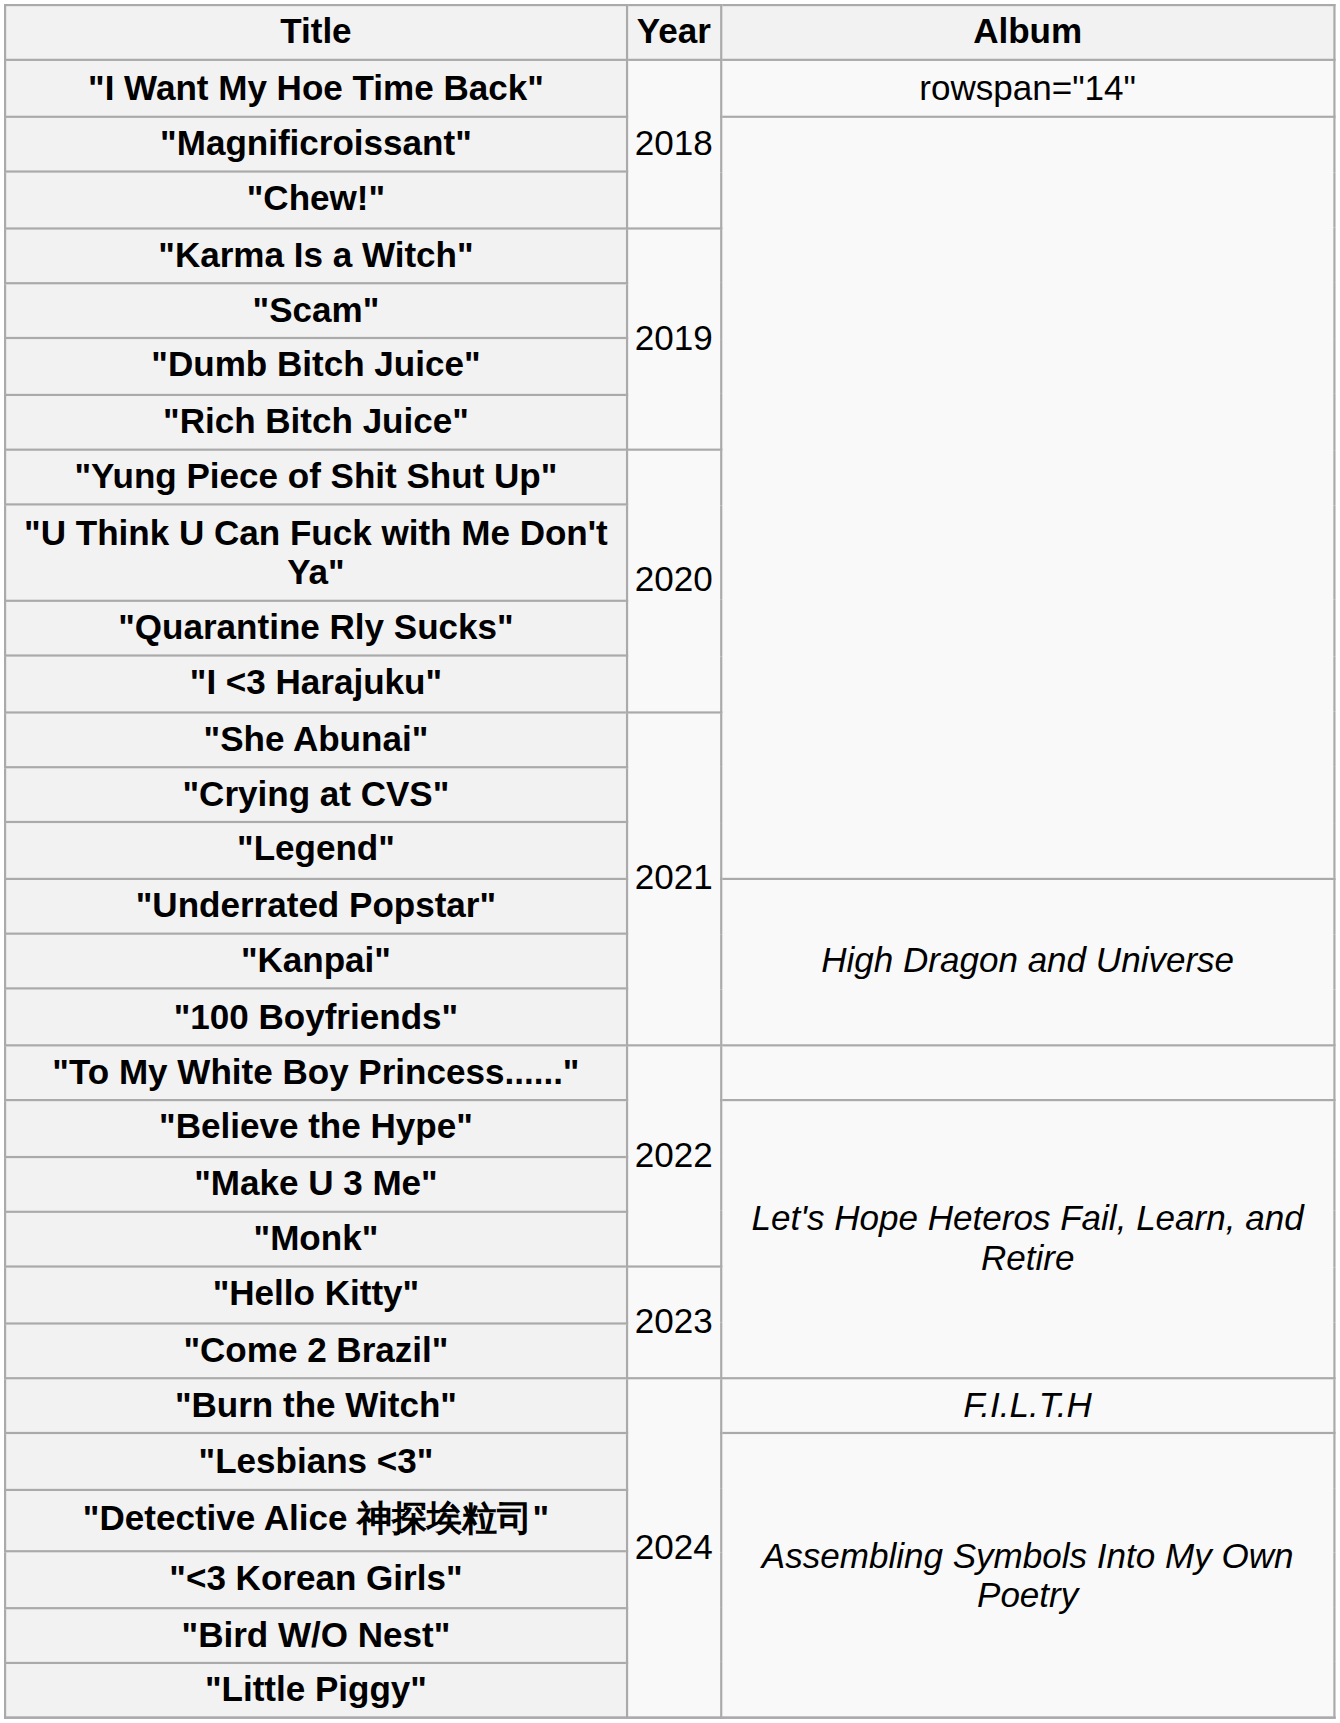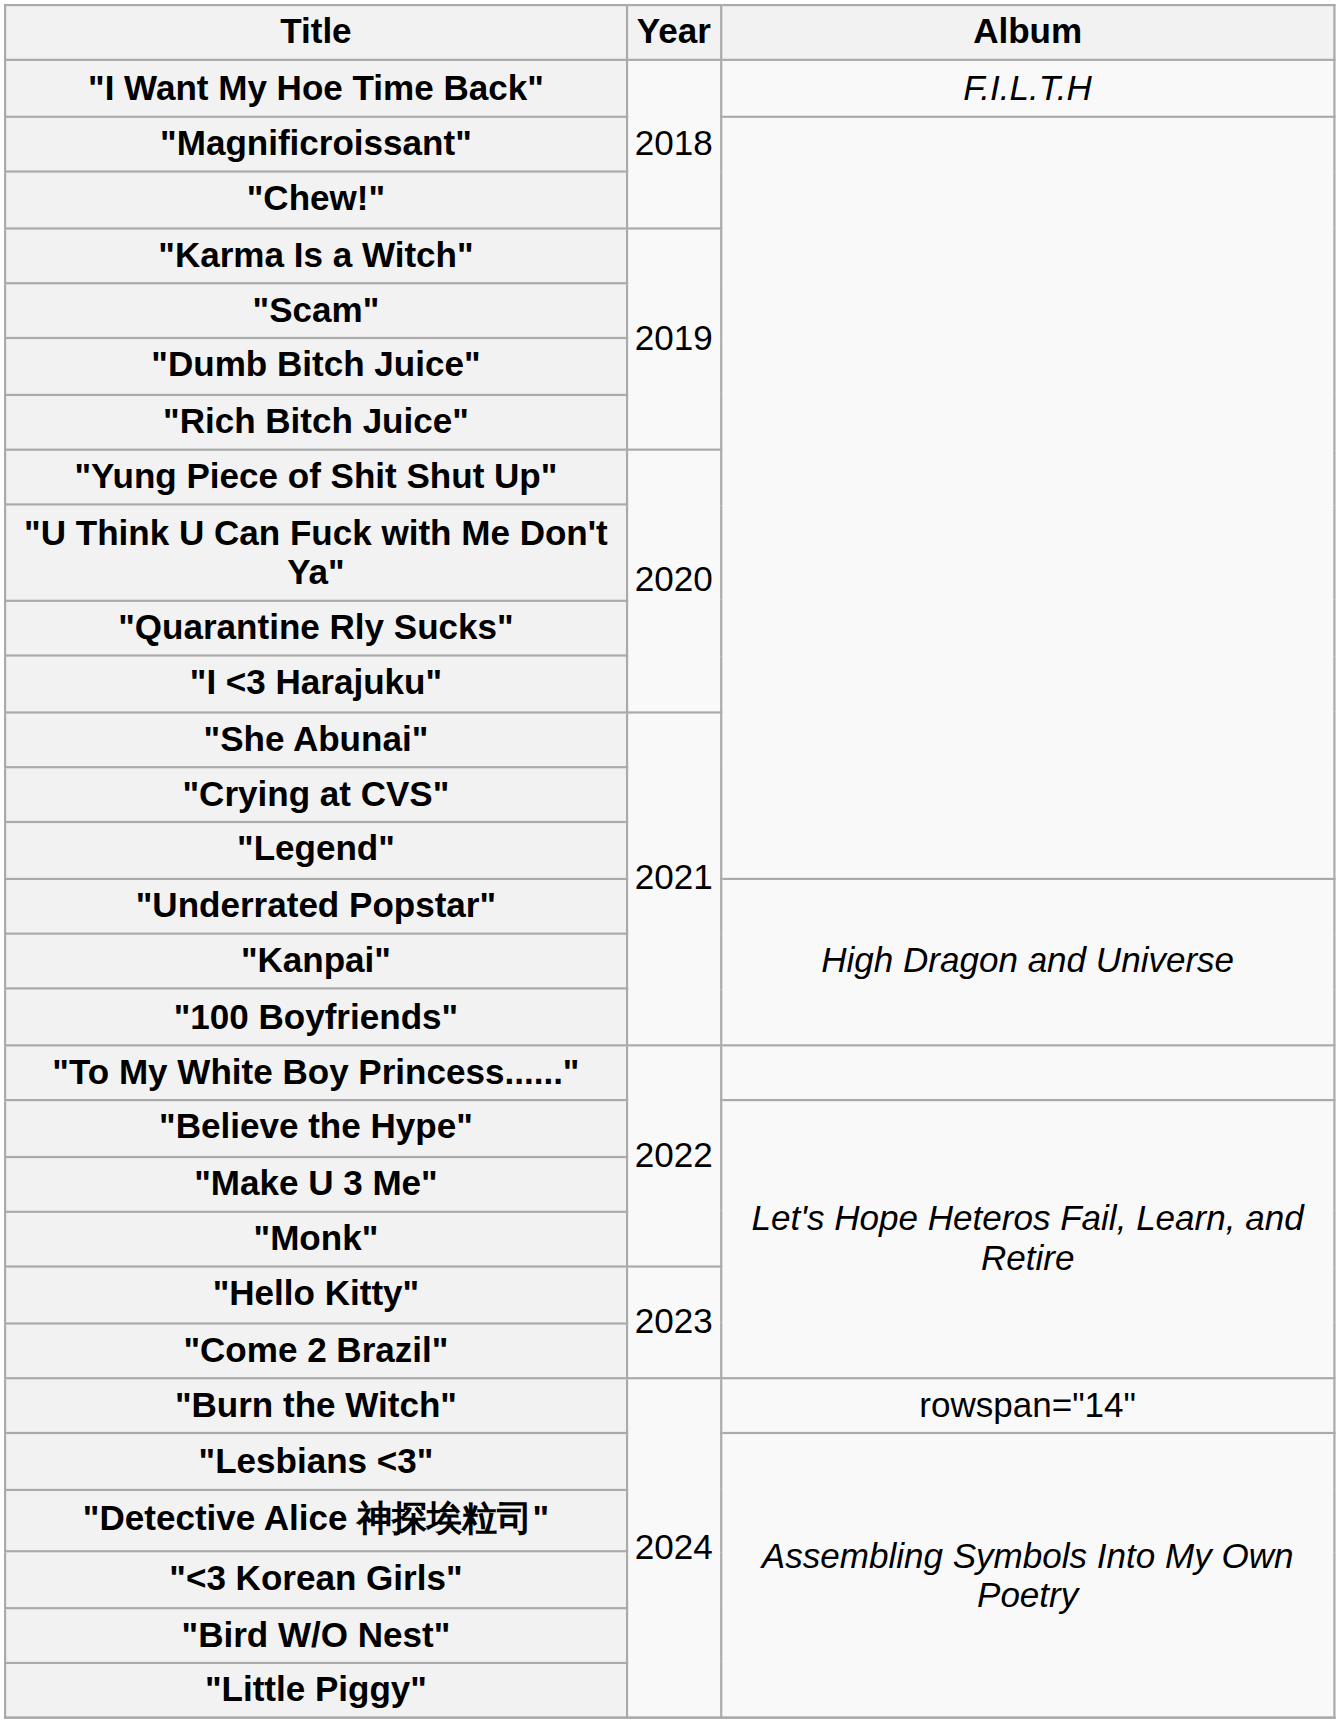(1028, 87) rowspan="14" -> (1028, 87) F.I.L.T.H
(1028, 1405) F.I.L.T.H -> (1028, 1405) rowspan="14"
